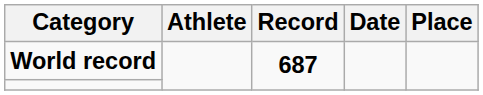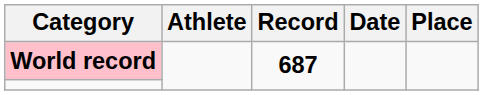(83, 60) no background -> (83, 60) pink background
